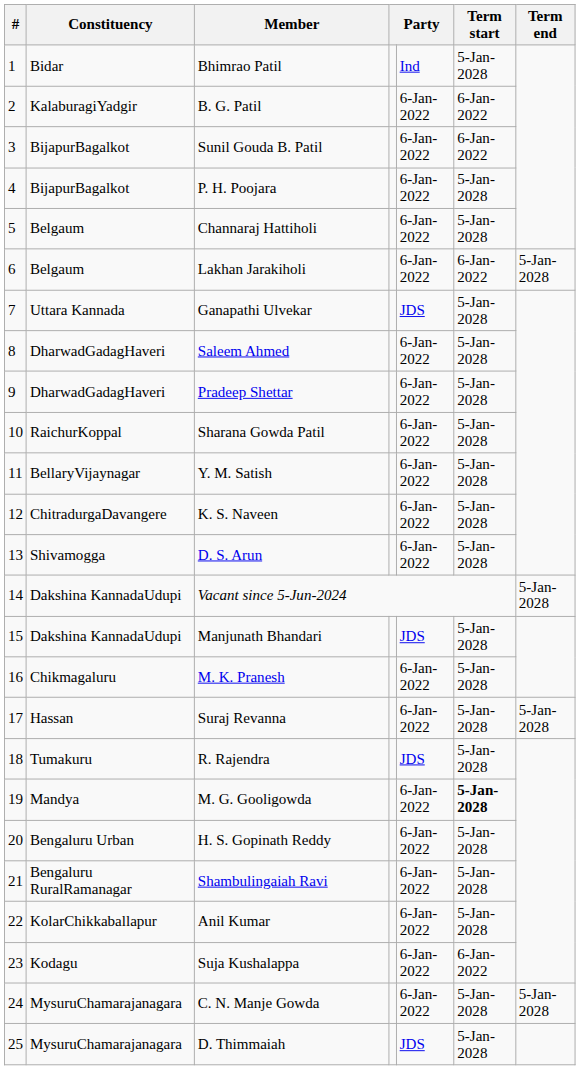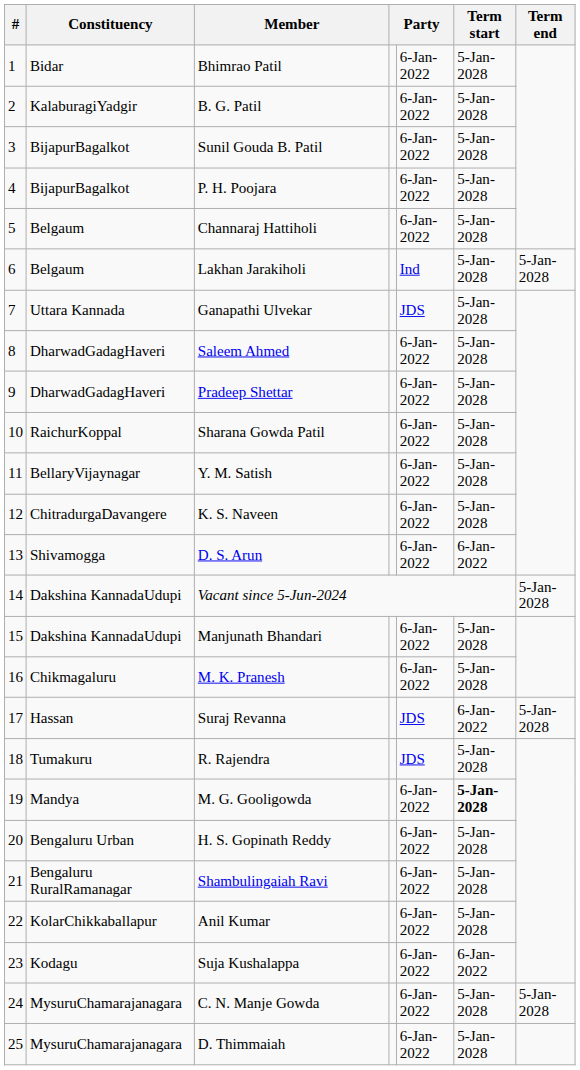(410, 65) Ind -> (418, 65) 6-Jan-2022
(476, 106) 6-Jan-2022 -> (476, 106) 5-Jan-2028
(476, 147) 6-Jan-2022 -> (476, 147) 5-Jan-2028
(418, 269) 6-Jan-2022 -> (410, 269) Ind
(476, 269) 6-Jan-2022 -> (476, 269) 5-Jan-2028
(476, 554) 5-Jan-2028 -> (476, 554) 6-Jan-2022
(412, 636) JDS -> (418, 636) 6-Jan-2022
(418, 718) 6-Jan-2022 -> (412, 718) JDS
(476, 718) 5-Jan-2028 -> (476, 718) 6-Jan-2022
(412, 1044) JDS -> (418, 1044) 6-Jan-2022
